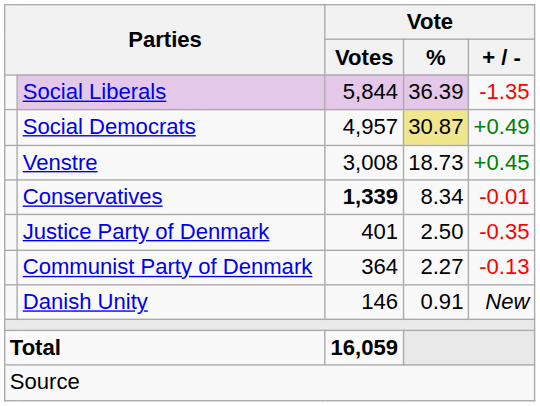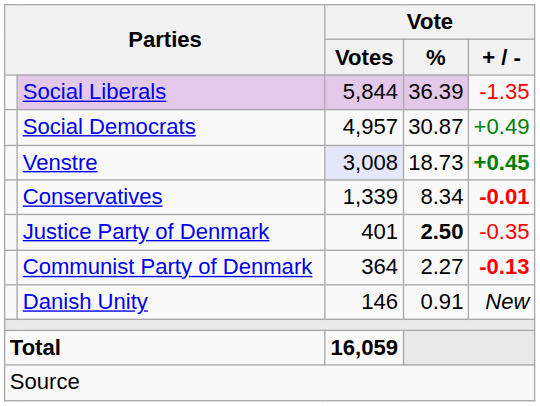(436, 127) khaki background -> (436, 127) no background
(370, 162) no background -> (370, 162) lavender background
(502, 162) normal -> (502, 162) bold
(370, 197) bold -> (370, 197) normal
(504, 197) normal -> (504, 197) bold
(442, 232) normal -> (442, 232) bold
(504, 267) normal -> (504, 267) bold
